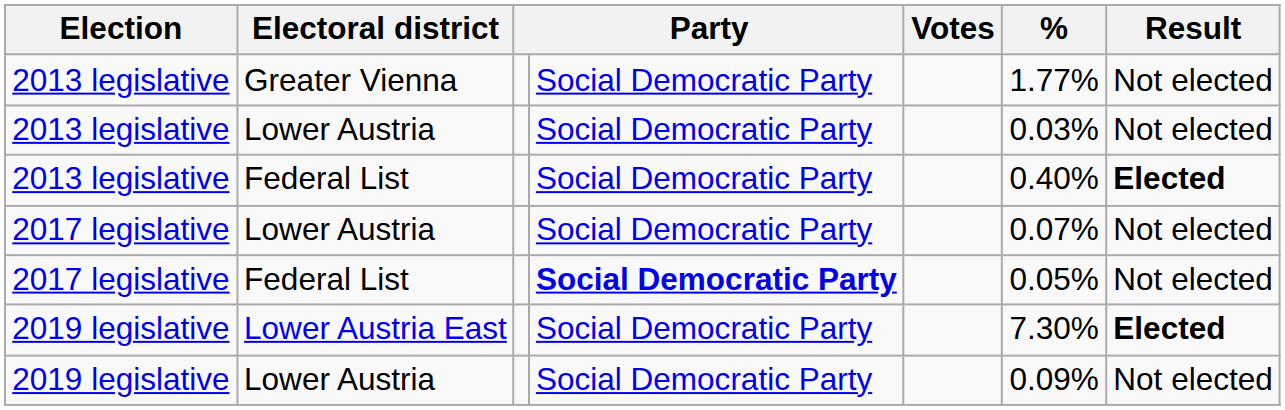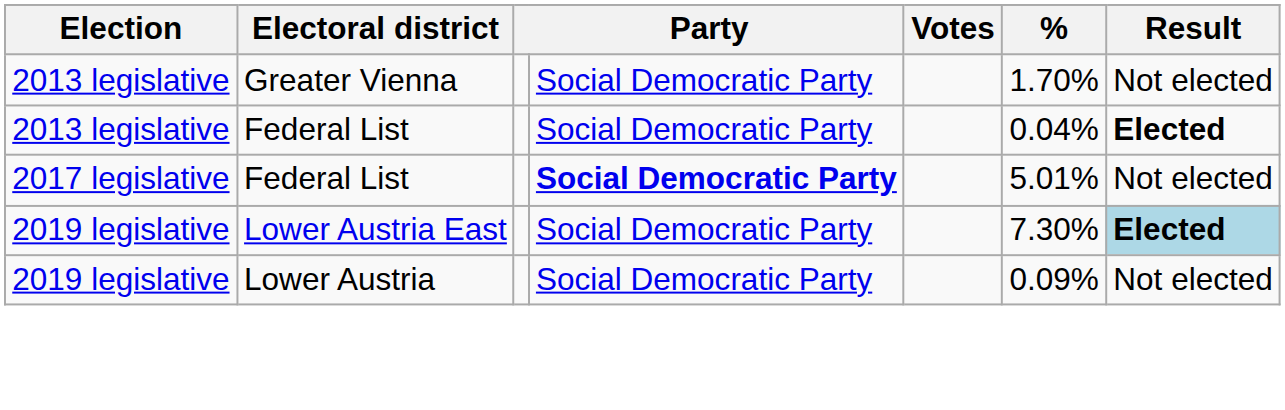(1054, 79) 1.77% -> (1054, 79) 1.70%
- row: (121, 129)
(1054, 179) 0.40% -> (1054, 129) 0.04%
- row: (121, 229)
(1054, 279) 0.05% -> (1054, 179) 5.01%
(1169, 329) no background -> (1169, 229) lightblue background
